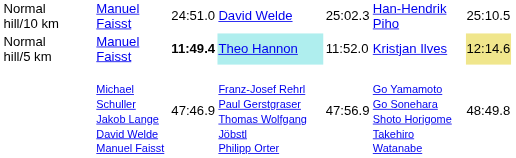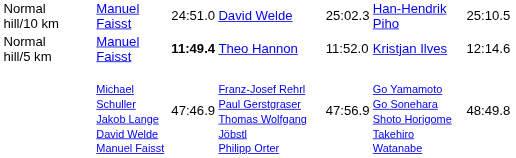(258, 49) paleturquoise background -> (258, 49) no background
(488, 49) khaki background -> (488, 49) no background
